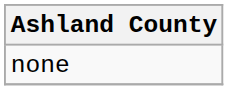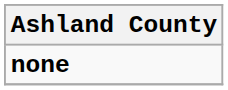(40, 65) normal -> (40, 65) bold
